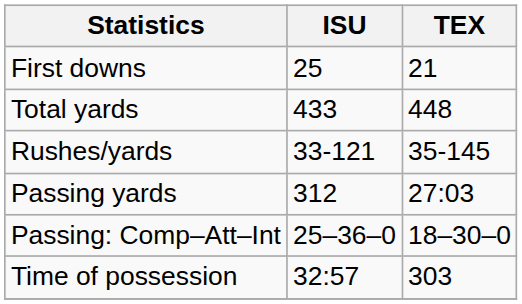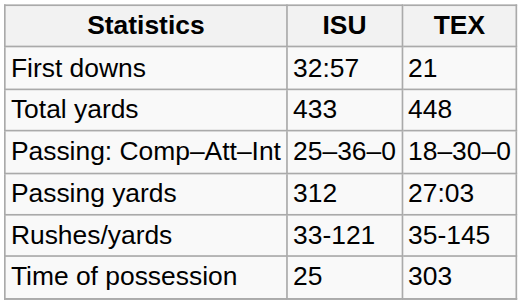(308, 67) 25 -> (326, 67) 32:57
rows swapped: (92, 151) <-> (146, 235)
(326, 277) 32:57 -> (308, 277) 25
